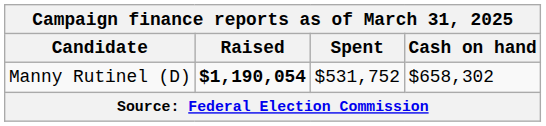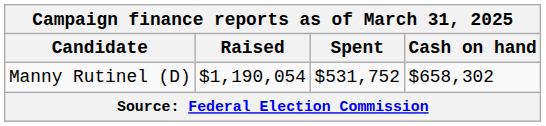(253, 77) bold -> (253, 77) normal
